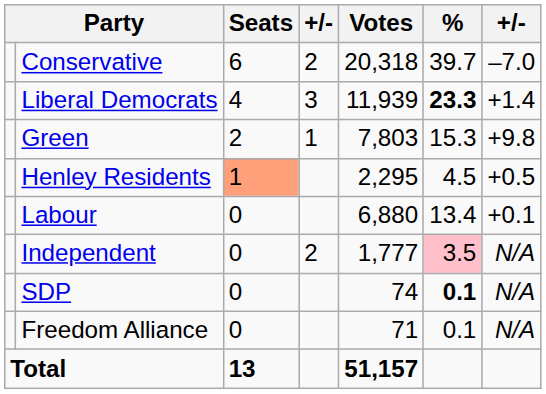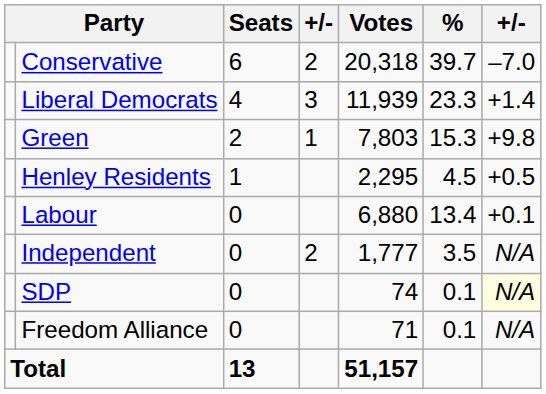(453, 100) bold -> (453, 100) normal
(235, 176) lightsalmon background -> (235, 176) no background
(460, 253) pink background -> (460, 253) no background
(460, 291) bold -> (460, 291) normal
(515, 291) no background -> (515, 291) lightyellow background
